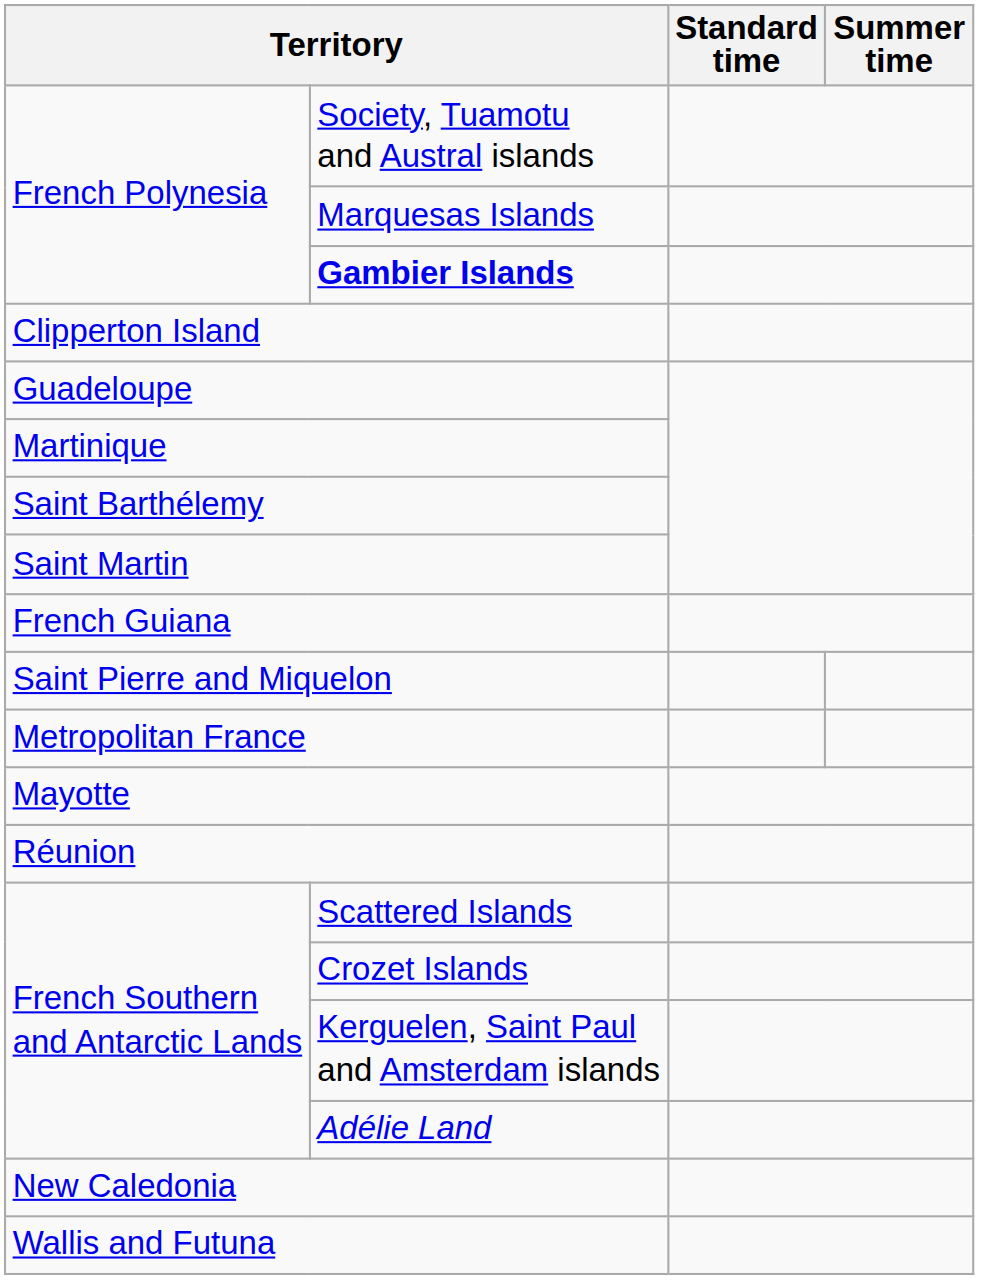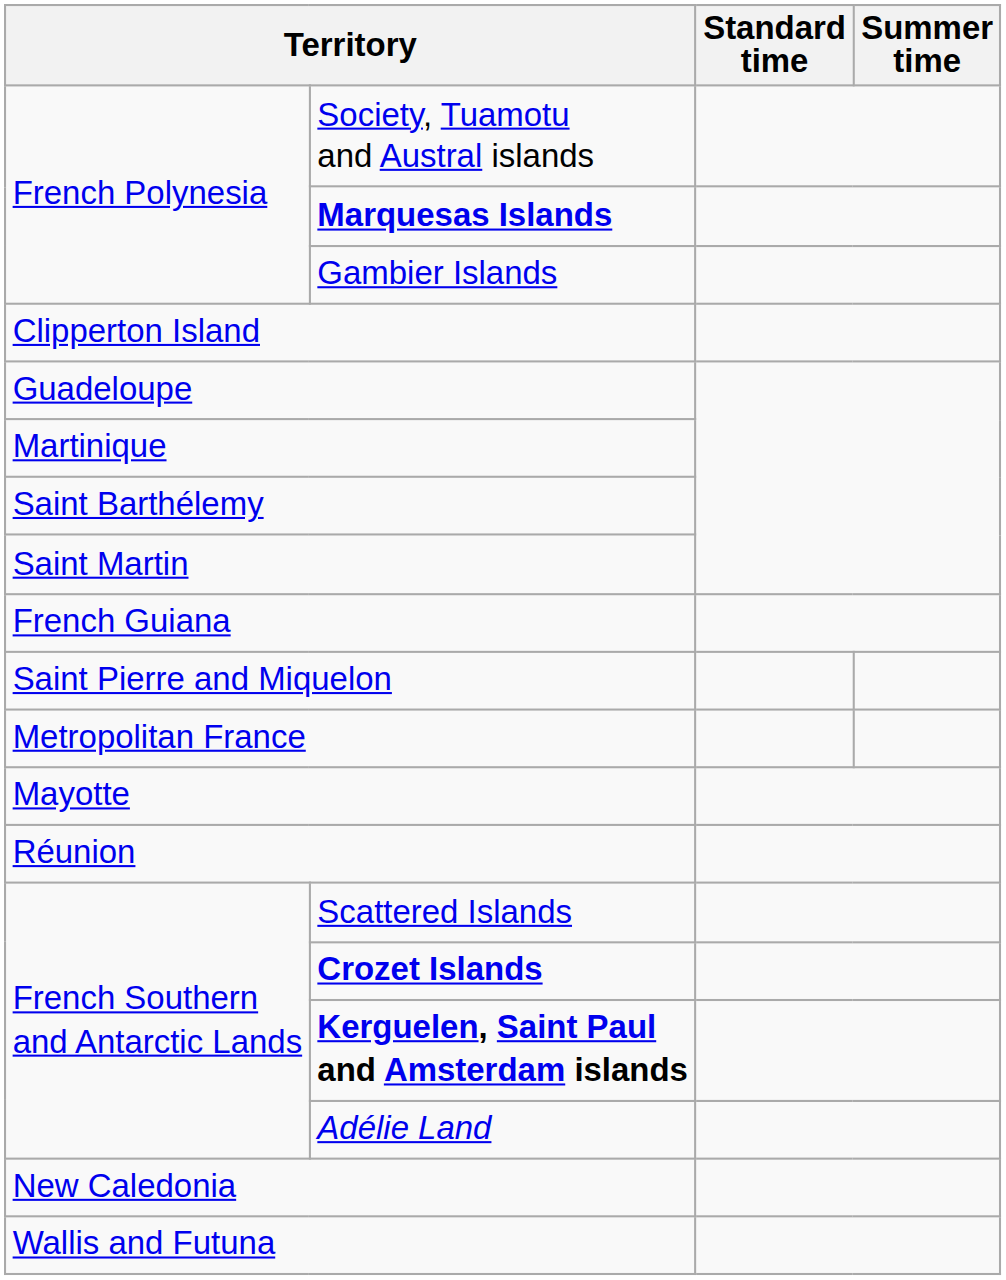(456, 214) normal -> (465, 214) bold
(446, 272) bold -> (437, 272) normal
(423, 969) normal -> (430, 969) bold
(489, 1048) normal -> (503, 1048) bold
